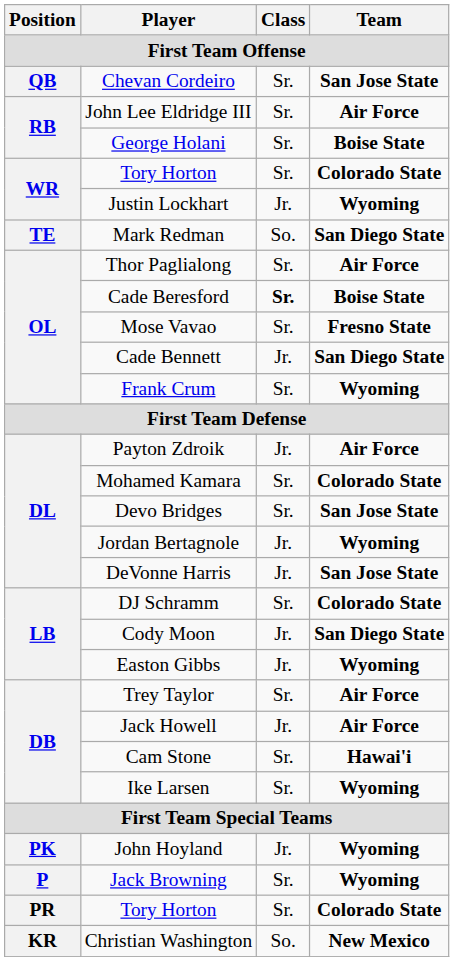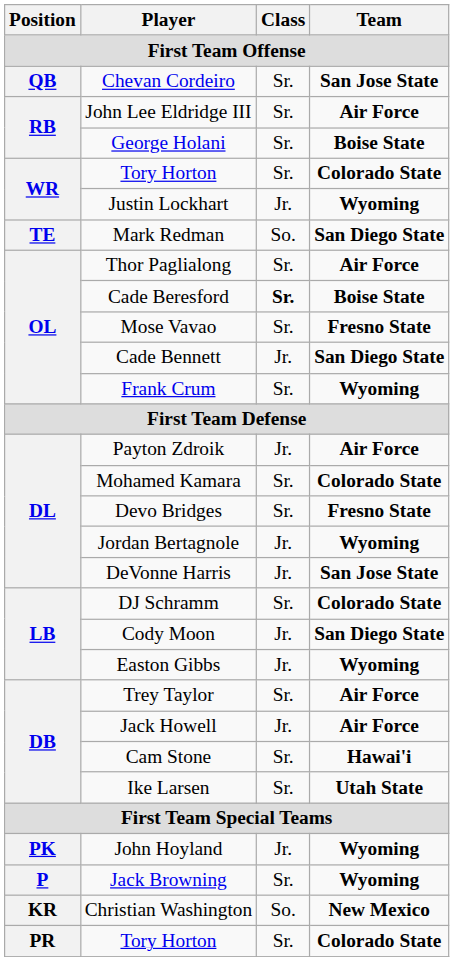(379, 511) San Jose State -> (379, 511) Fresno State
(379, 787) Wyoming -> (379, 787) Utah State
rows swapped: (42, 910) <-> (42, 940)
